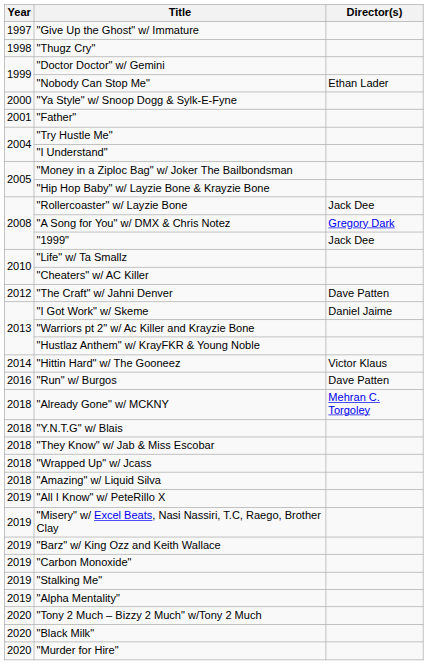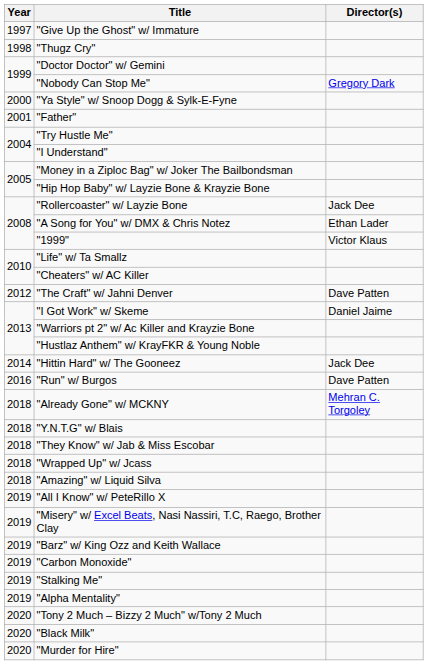(358, 83) Ethan Lader -> (361, 83) Gregory Dark
(361, 223) Gregory Dark -> (358, 223) Ethan Lader
(351, 240) Jack Dee -> (358, 240) Victor Klaus
(358, 363) Victor Klaus -> (351, 363) Jack Dee
